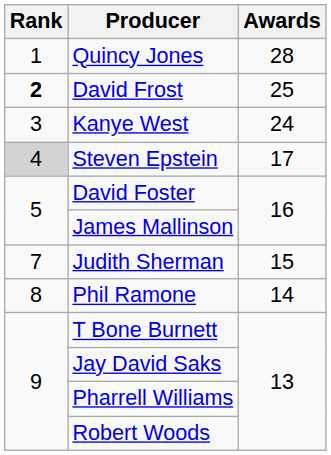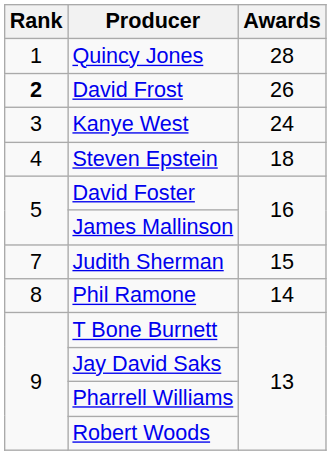(282, 90) 25 -> (282, 90) 26
(36, 158) lightgrey background -> (36, 158) no background
(282, 158) 17 -> (282, 158) 18
